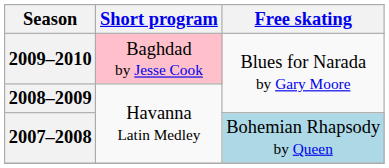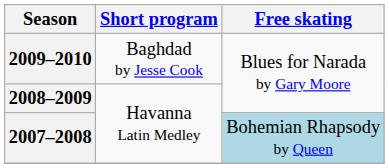(159, 58) pink background -> (159, 58) no background
